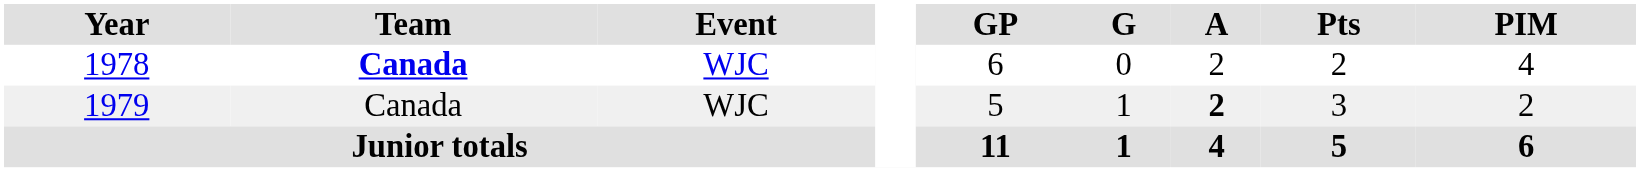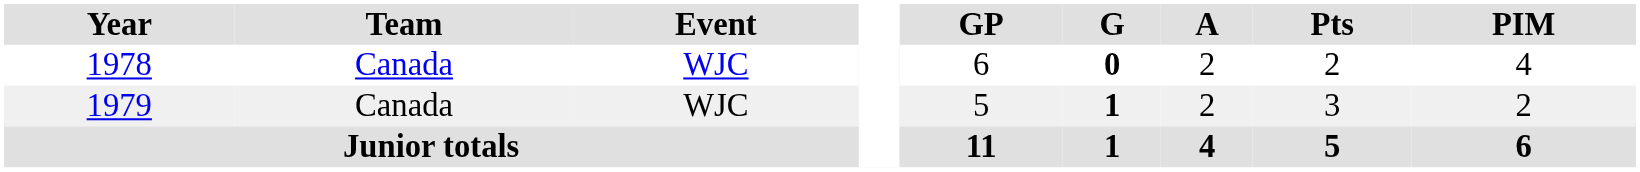(413, 64) bold -> (404, 64) normal
(1124, 64) normal -> (1112, 64) bold
(1124, 105) normal -> (1112, 105) bold
(1217, 105) bold -> (1207, 105) normal
